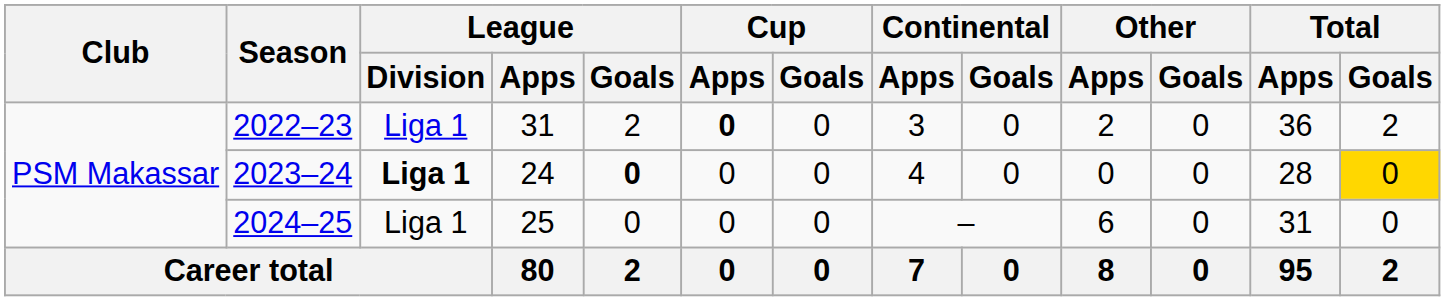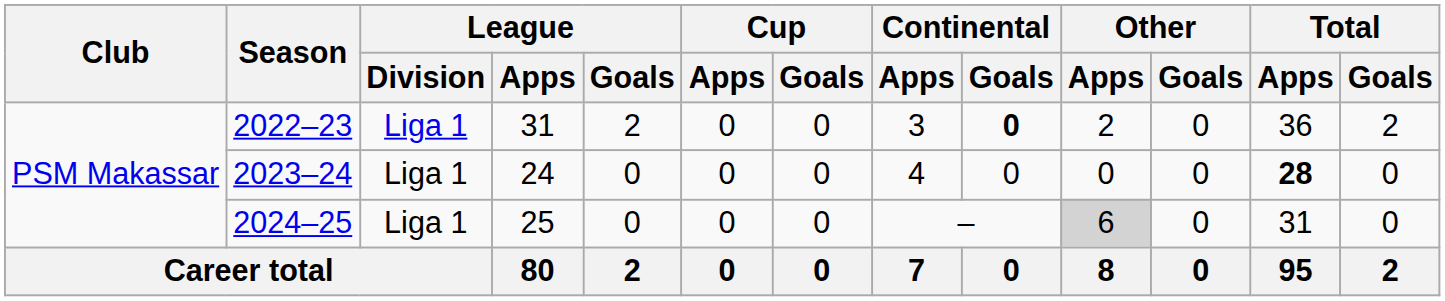(727, 125) bold -> (727, 125) normal
(1011, 125) normal -> (1011, 125) bold
(426, 174) bold -> (426, 174) normal
(632, 174) bold -> (632, 174) normal
(1296, 174) normal -> (1296, 174) bold
(1390, 174) gold background -> (1390, 174) no background
(1106, 222) no background -> (1106, 222) lightgrey background
